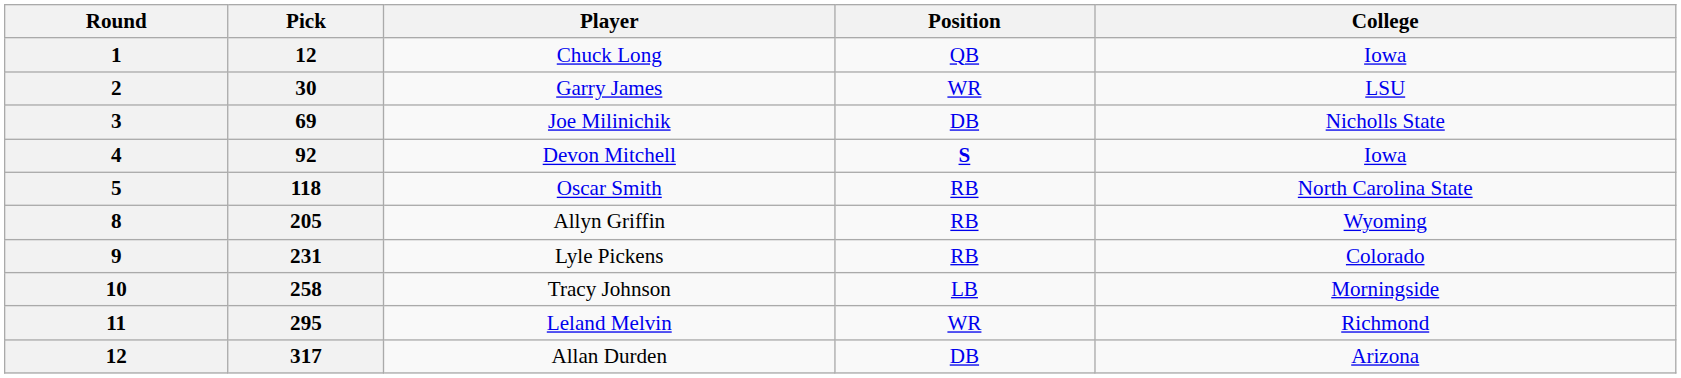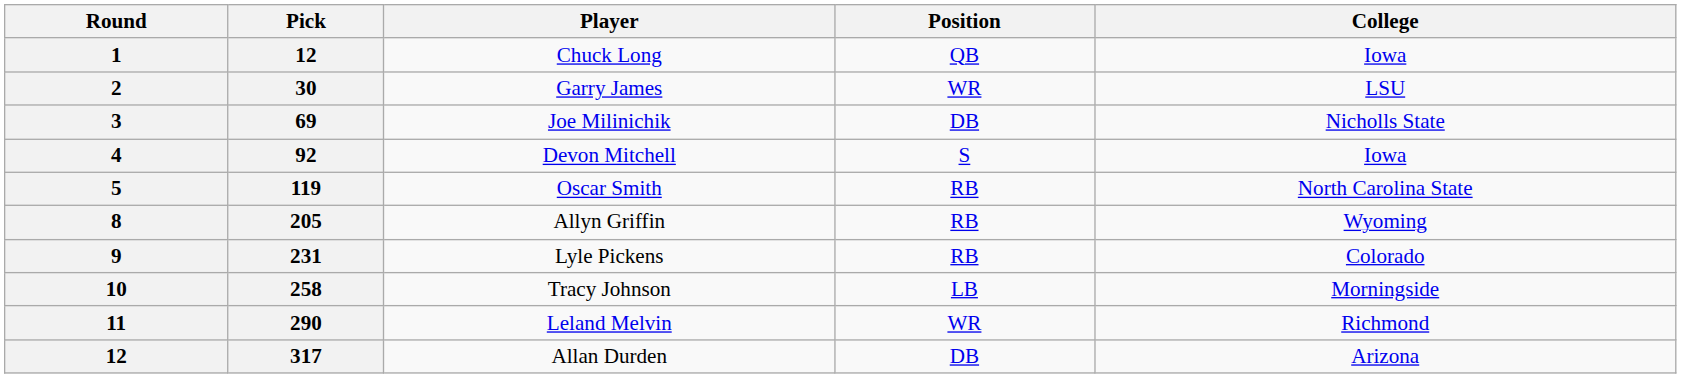(964, 155) bold -> (964, 155) normal
(306, 188) 118 -> (306, 188) 119
(306, 322) 295 -> (306, 322) 290
